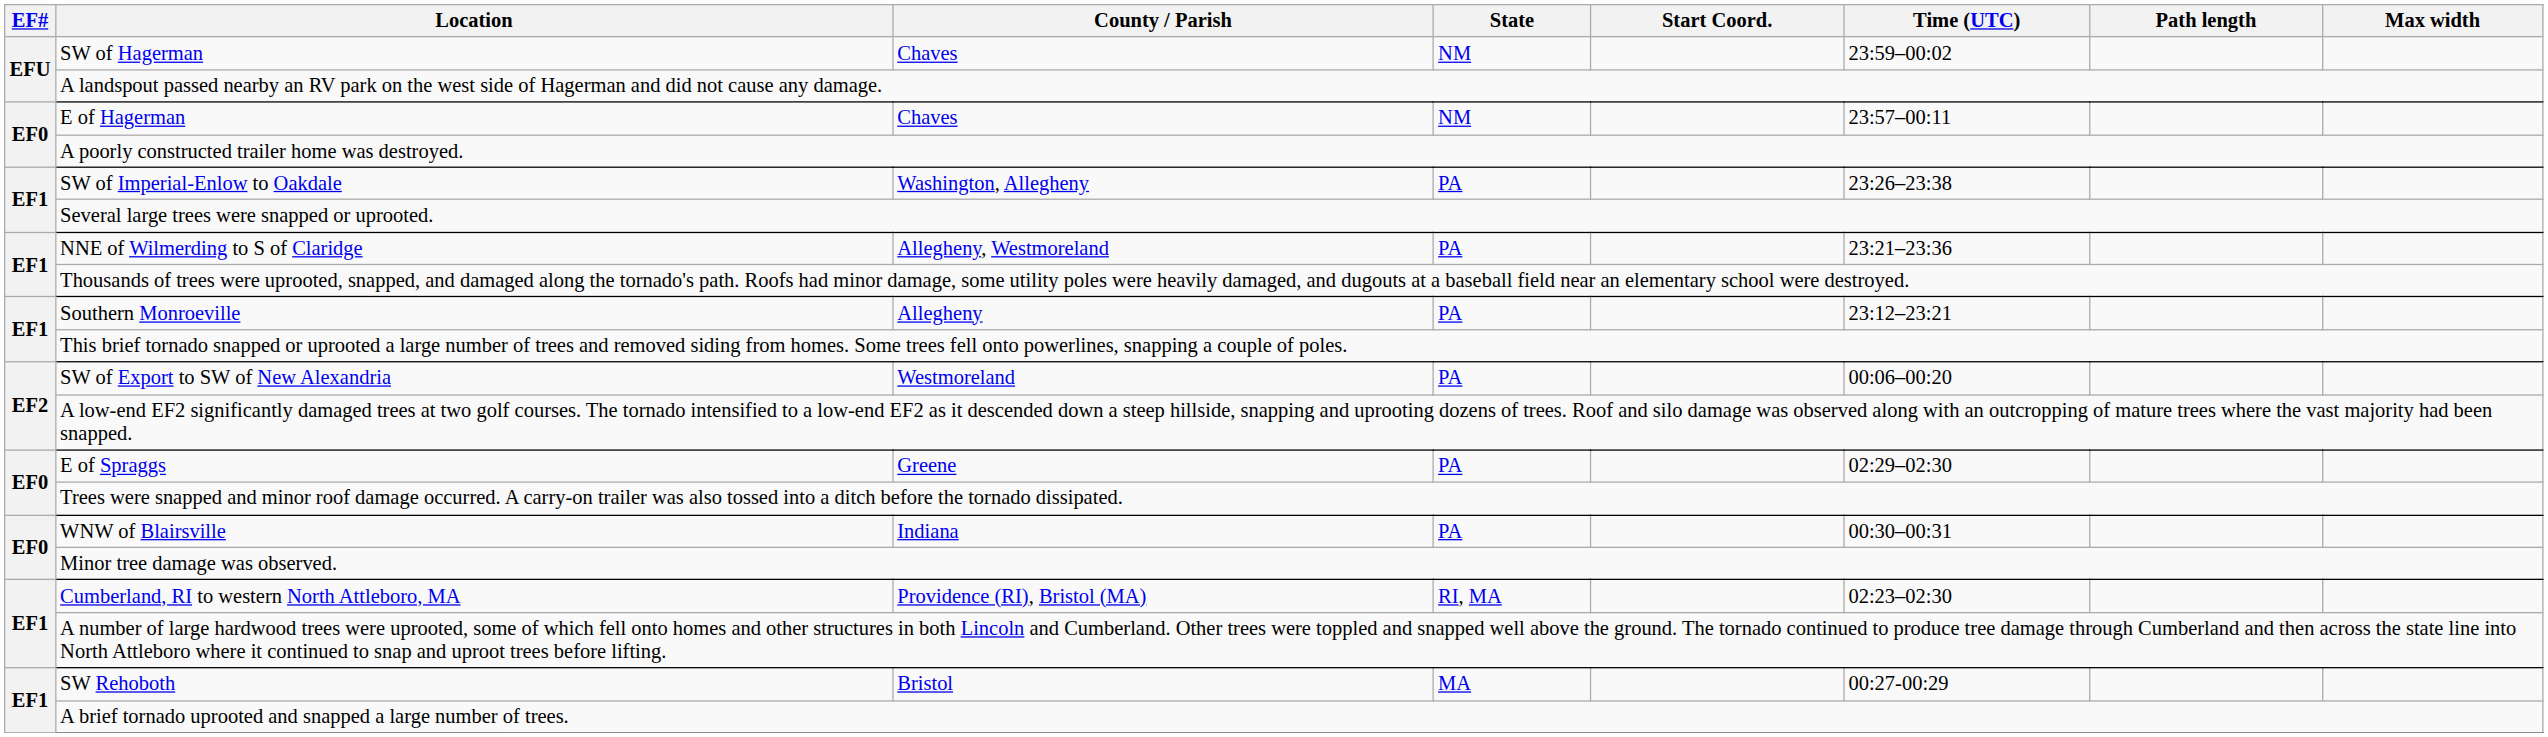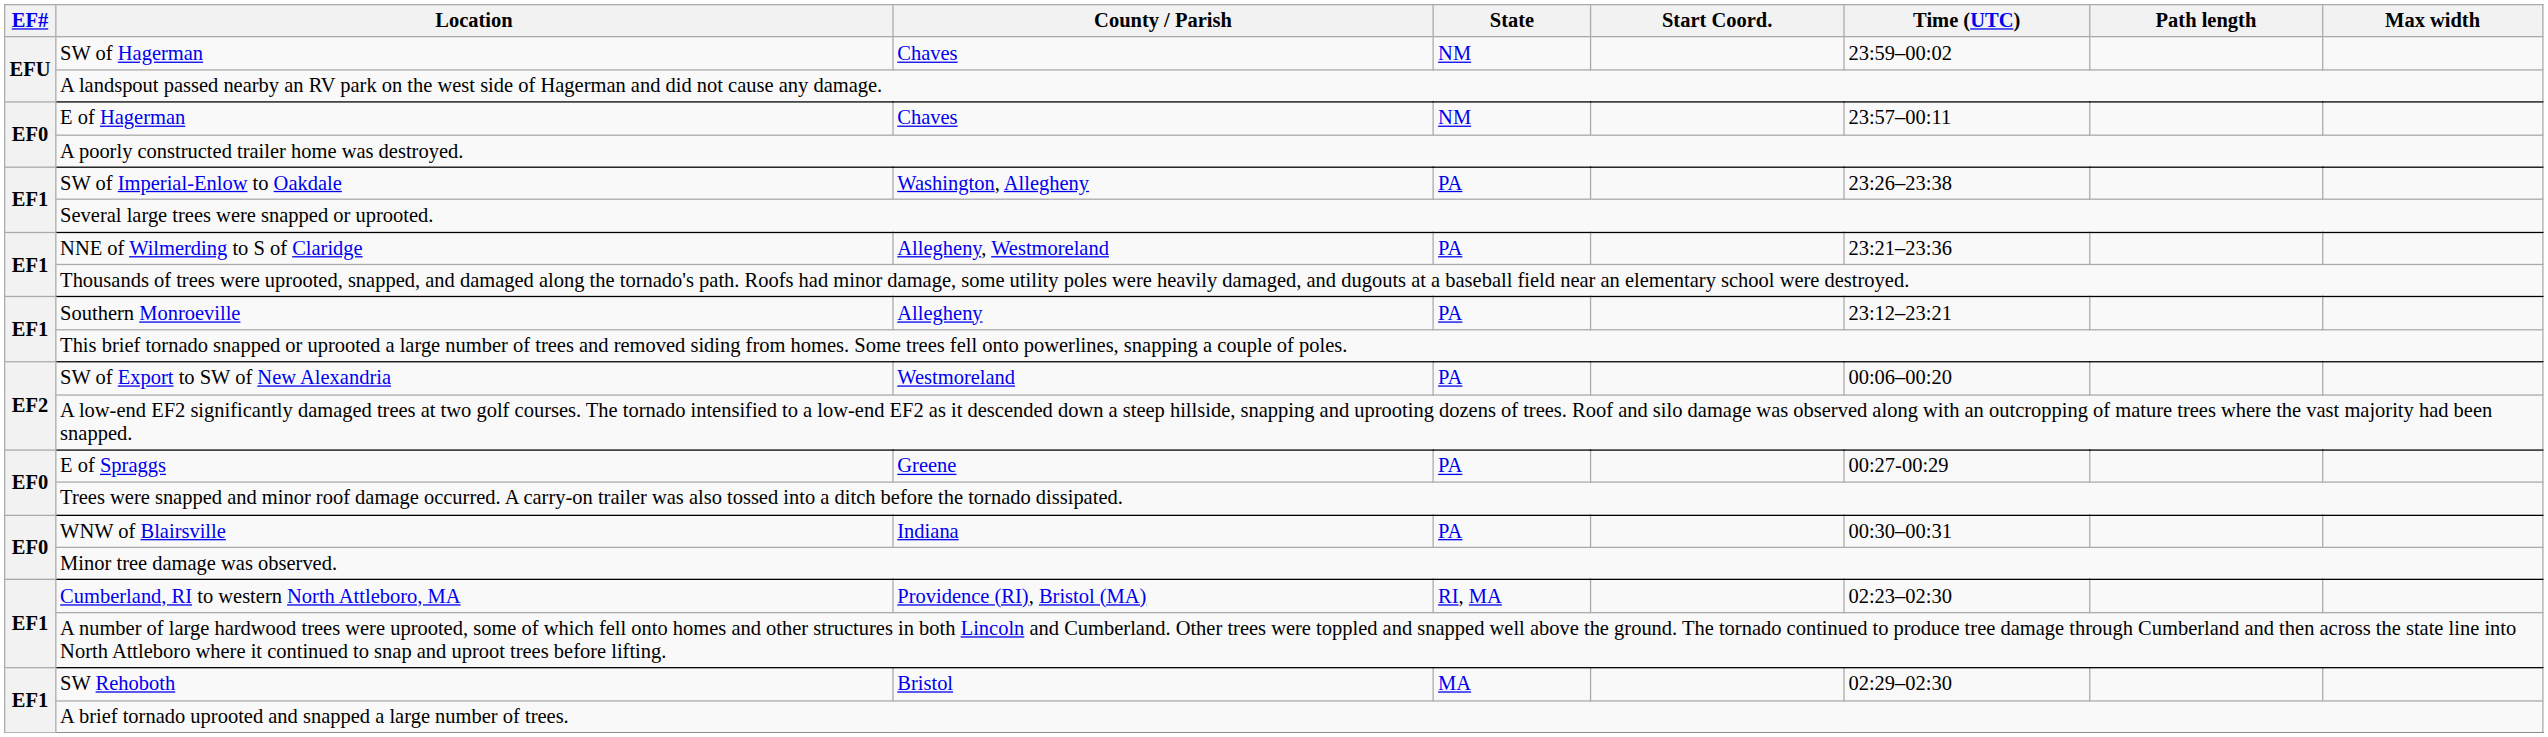(1900, 466) 02:29–02:30 -> (1898, 466) 00:27-00:29
(1898, 683) 00:27-00:29 -> (1900, 683) 02:29–02:30
